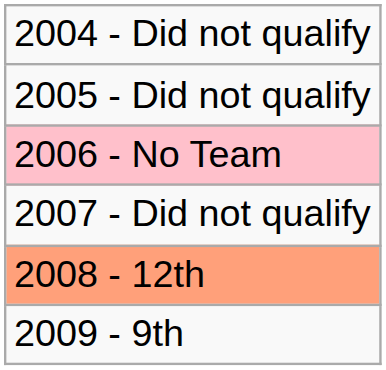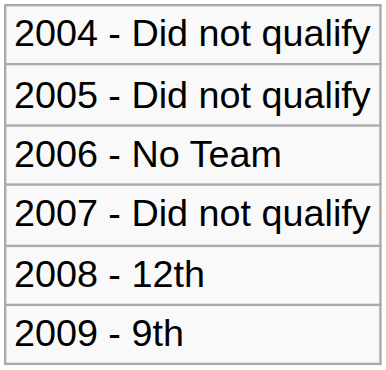(148, 154) pink background -> (148, 154) no background
(109, 273) lightsalmon background -> (109, 273) no background
